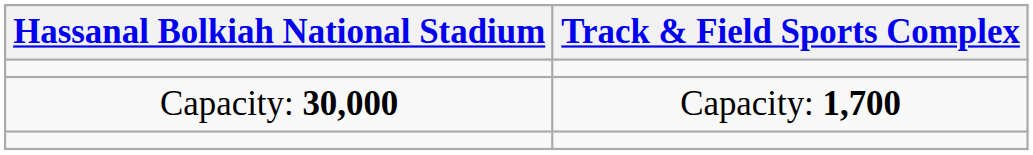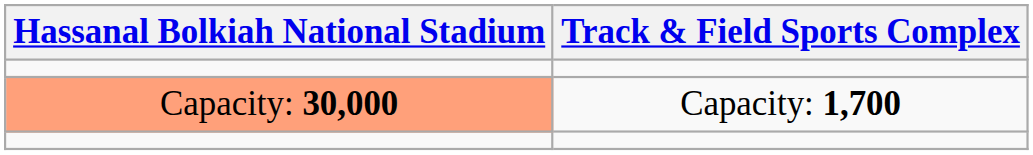(279, 103) no background -> (279, 103) lightsalmon background
